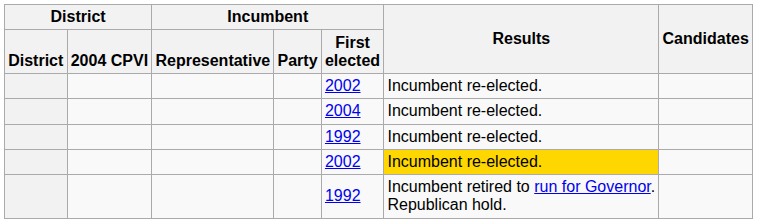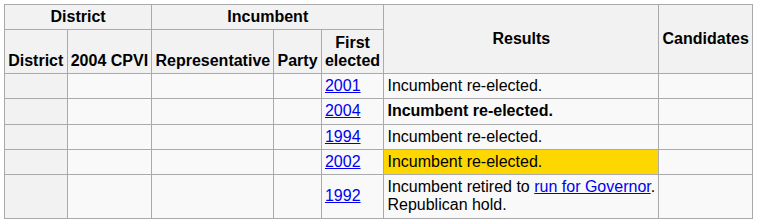(343, 85) 2002 -> (343, 85) 2001
(465, 111) normal -> (470, 111) bold
(343, 136) 1992 -> (343, 136) 1994
